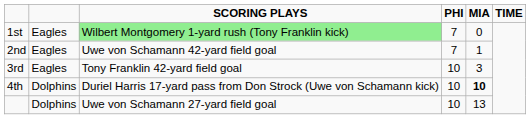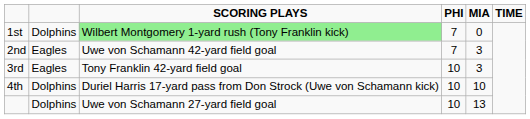(49, 31) Eagles -> (54, 31) Dolphins
(479, 50) 1 -> (479, 50) 3
(479, 86) bold -> (479, 86) normal
